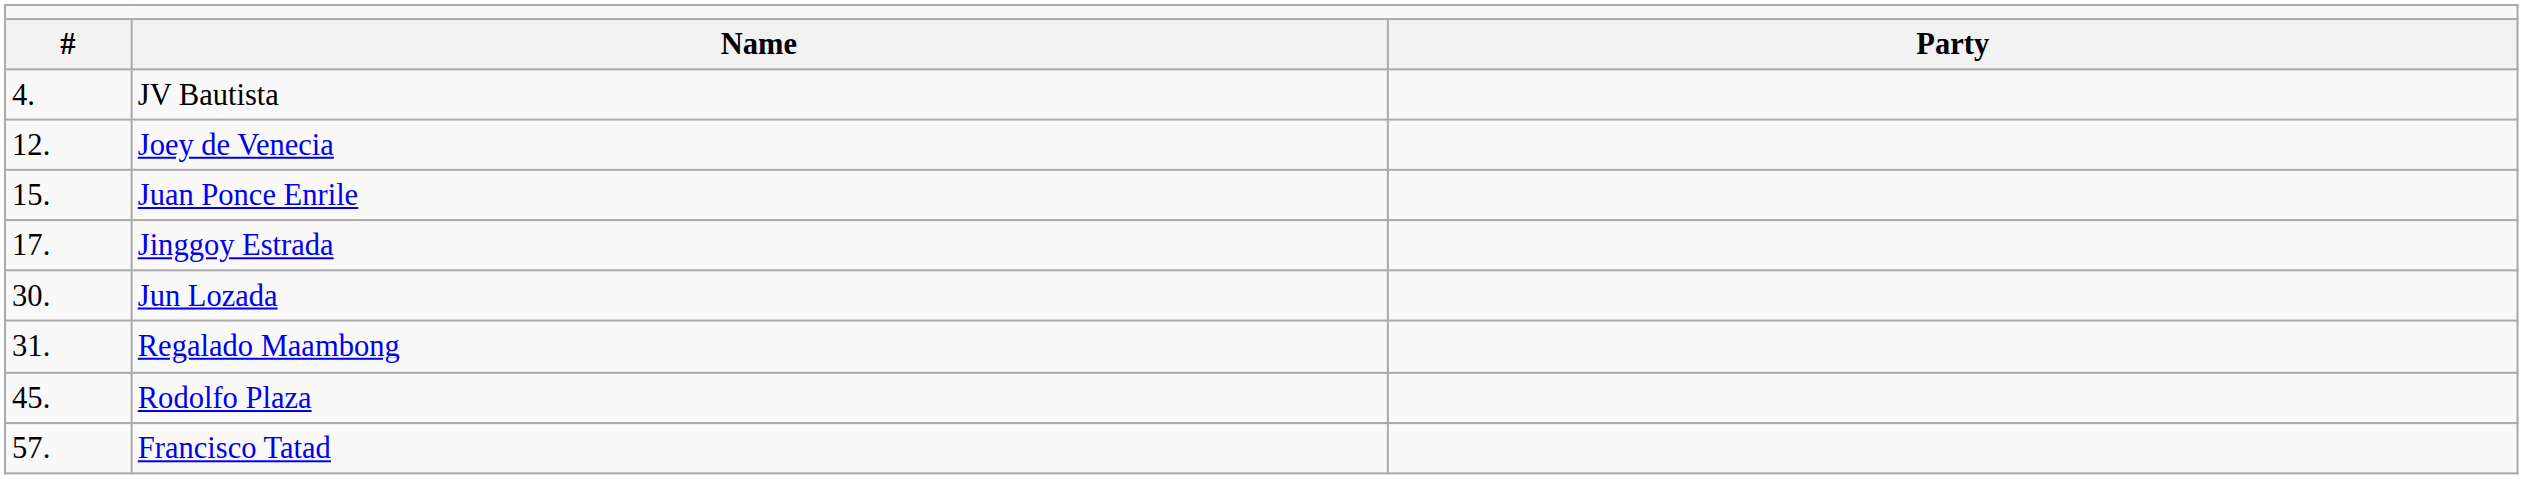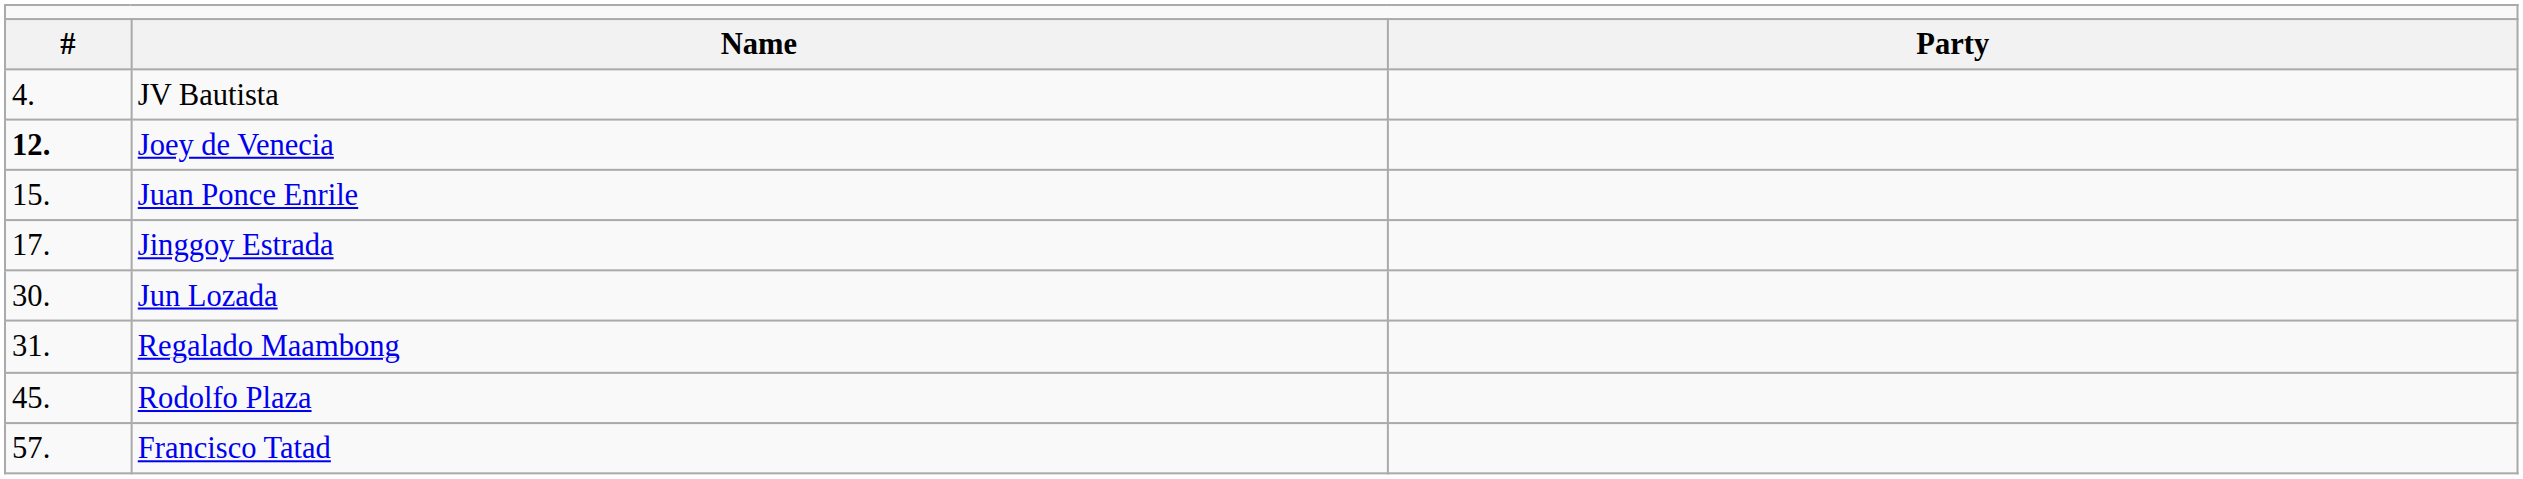(31, 144) normal -> (31, 144) bold
